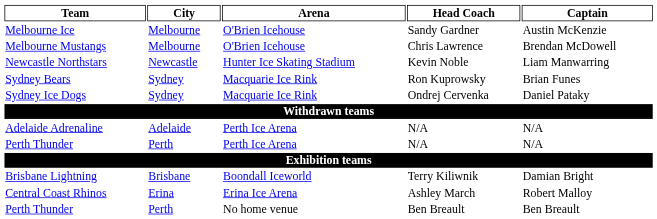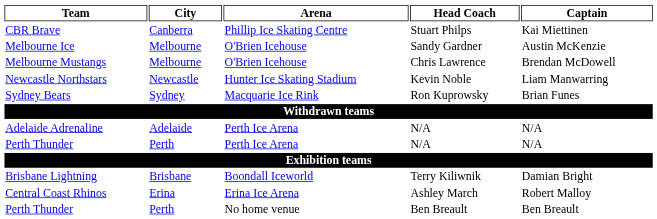+ row: (33, 30)
- row: (46, 95)
